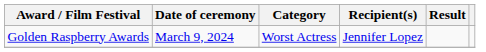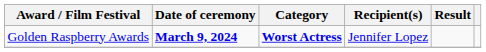(194, 36) normal -> (196, 36) bold
(299, 36) normal -> (302, 36) bold
